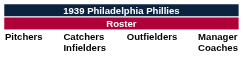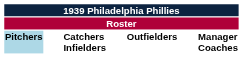(24, 37) no background -> (24, 37) lightblue background
